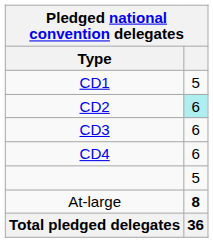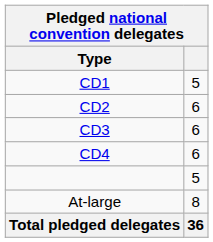(196, 106) paleturquoise background -> (196, 106) no background
(196, 202) bold -> (196, 202) normal
